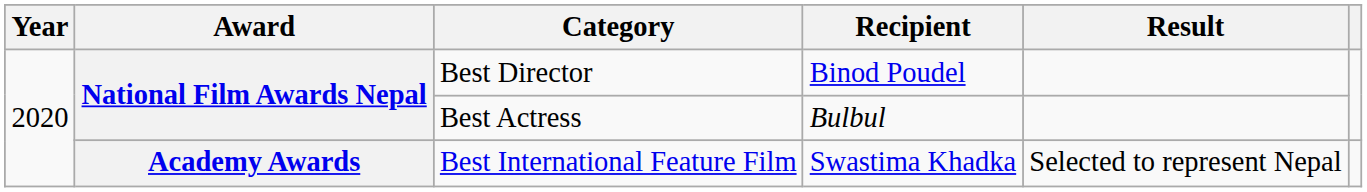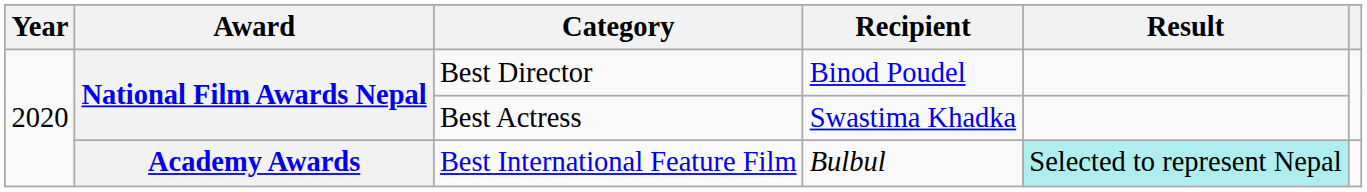(848, 117) Bulbul -> (913, 117) Swastima Khadka
(913, 162) Swastima Khadka -> (848, 162) Bulbul
(1185, 162) no background -> (1185, 162) paleturquoise background
